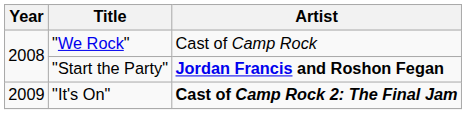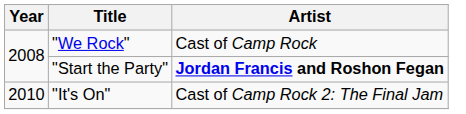(26, 95) 2009 -> (26, 95) 2010
(317, 95) bold -> (309, 95) normal
